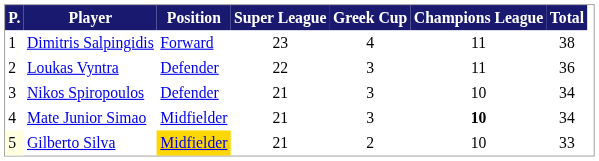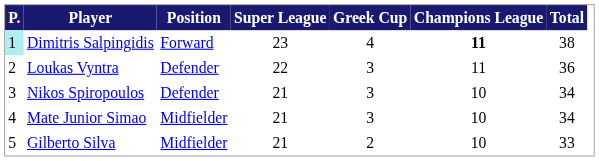(12, 42) no background -> (12, 42) paleturquoise background
(479, 42) normal -> (479, 42) bold
(479, 117) bold -> (479, 117) normal
(12, 142) lightyellow background -> (12, 142) no background
(194, 142) gold background -> (194, 142) no background
